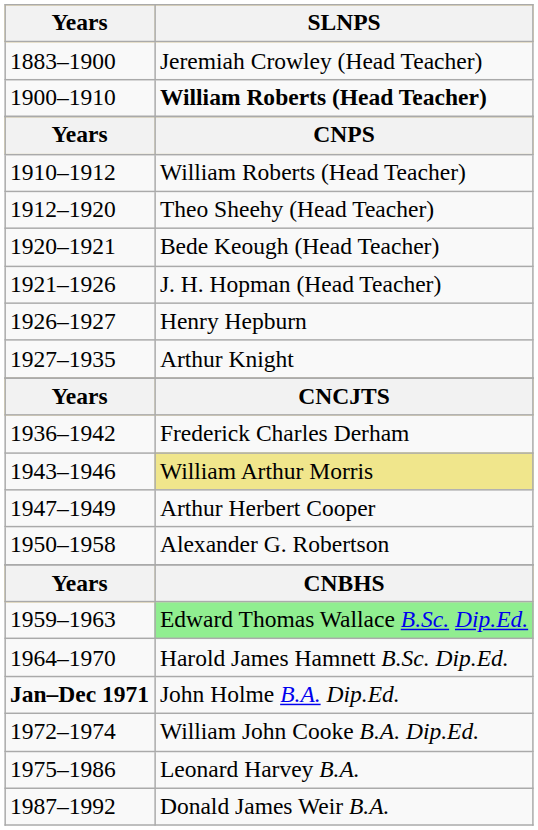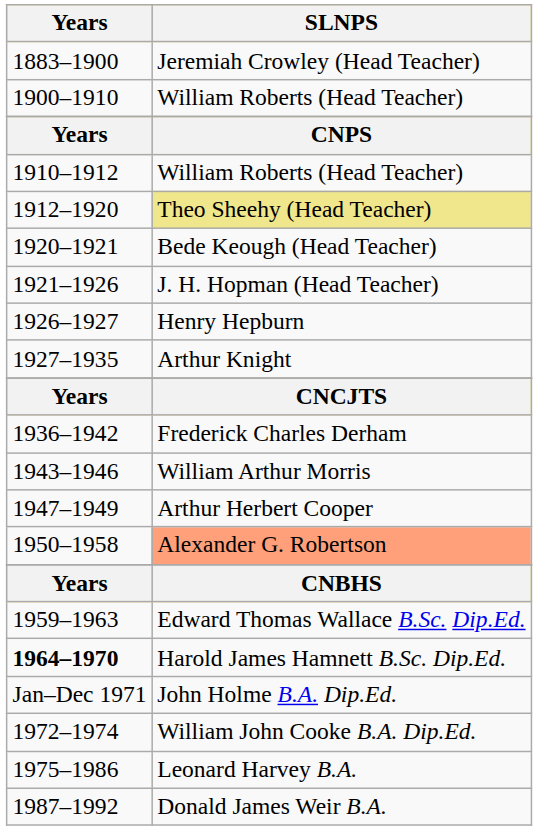(323, 97) bold -> (310, 97) normal
(297, 209) no background -> (294, 209) khaki background
(267, 470) khaki background -> (264, 470) no background
(275, 545) no background -> (272, 545) lightsalmon background
(344, 619) lightgreen background -> (341, 619) no background
(63, 657) normal -> (65, 657) bold
(80, 694) bold -> (80, 694) normal
